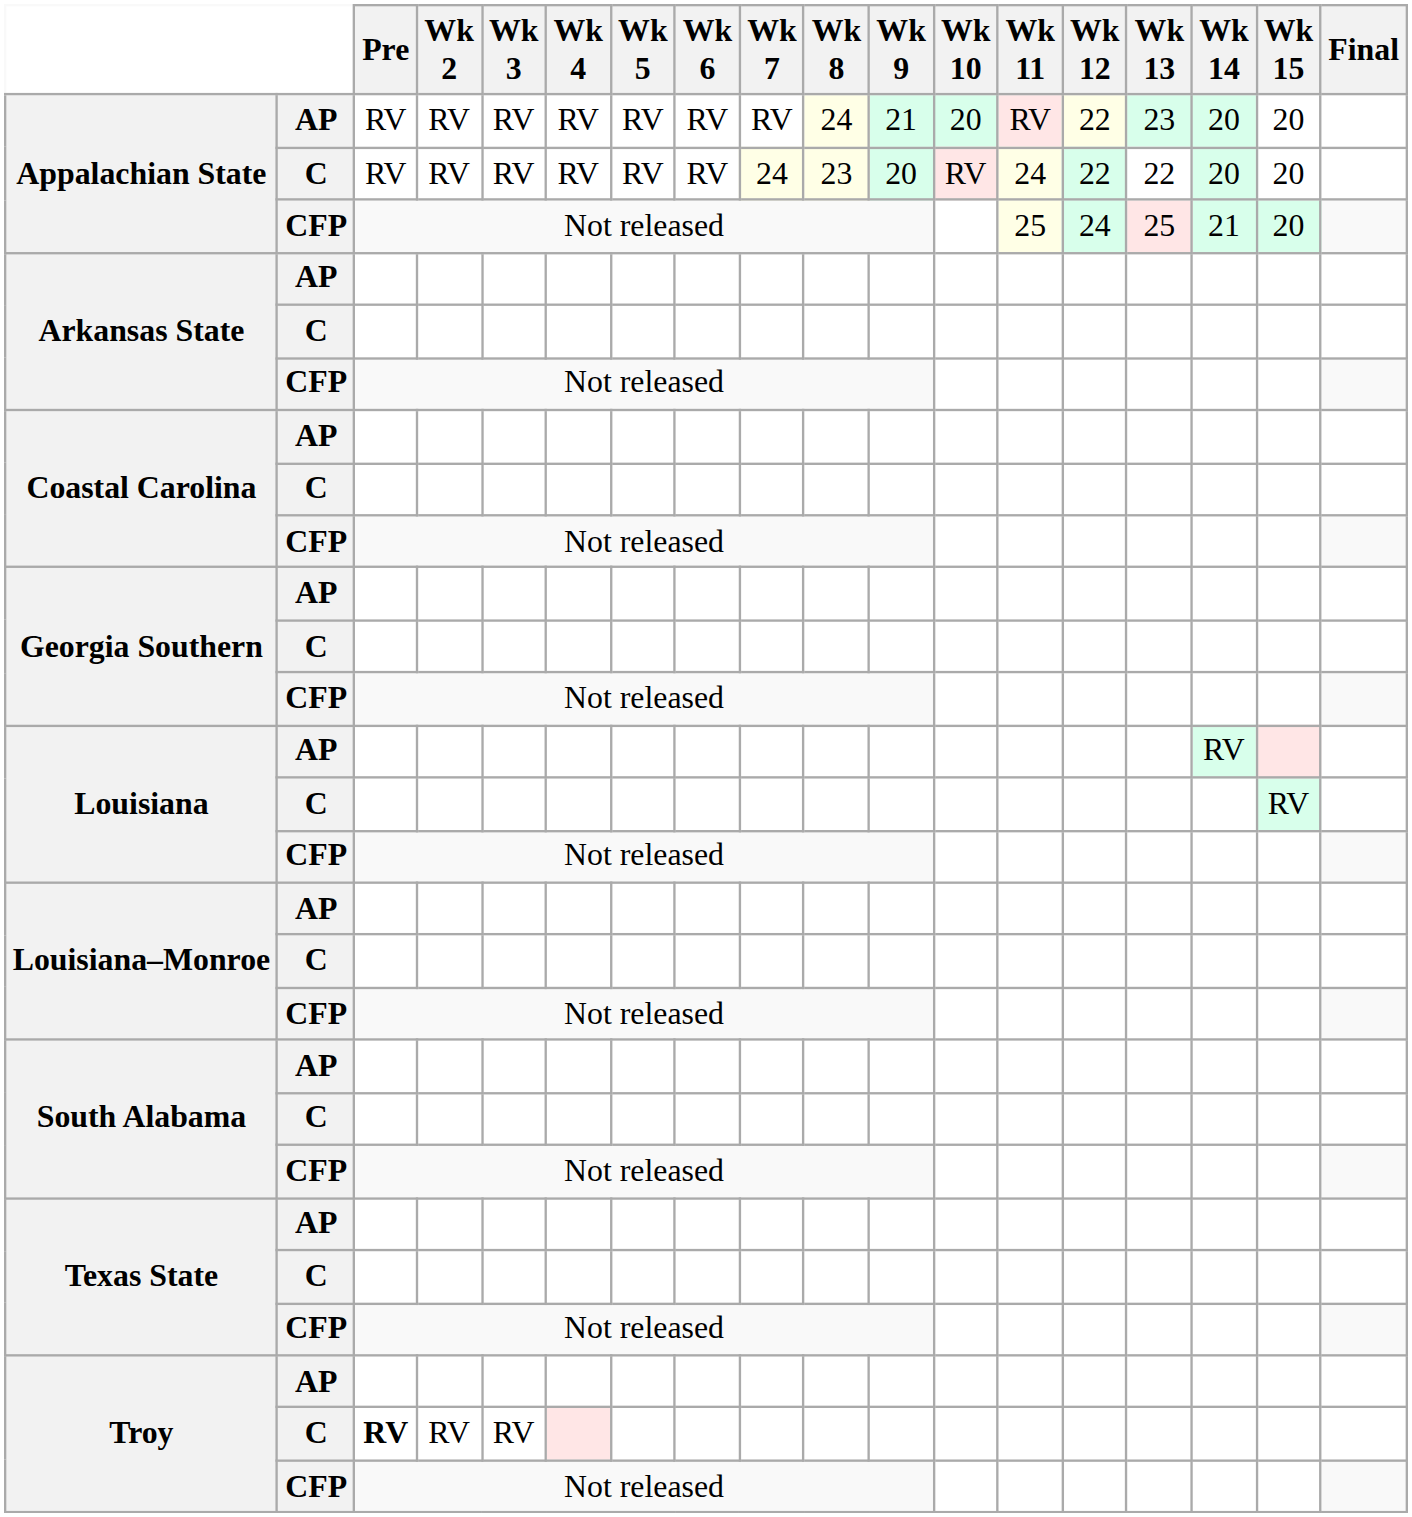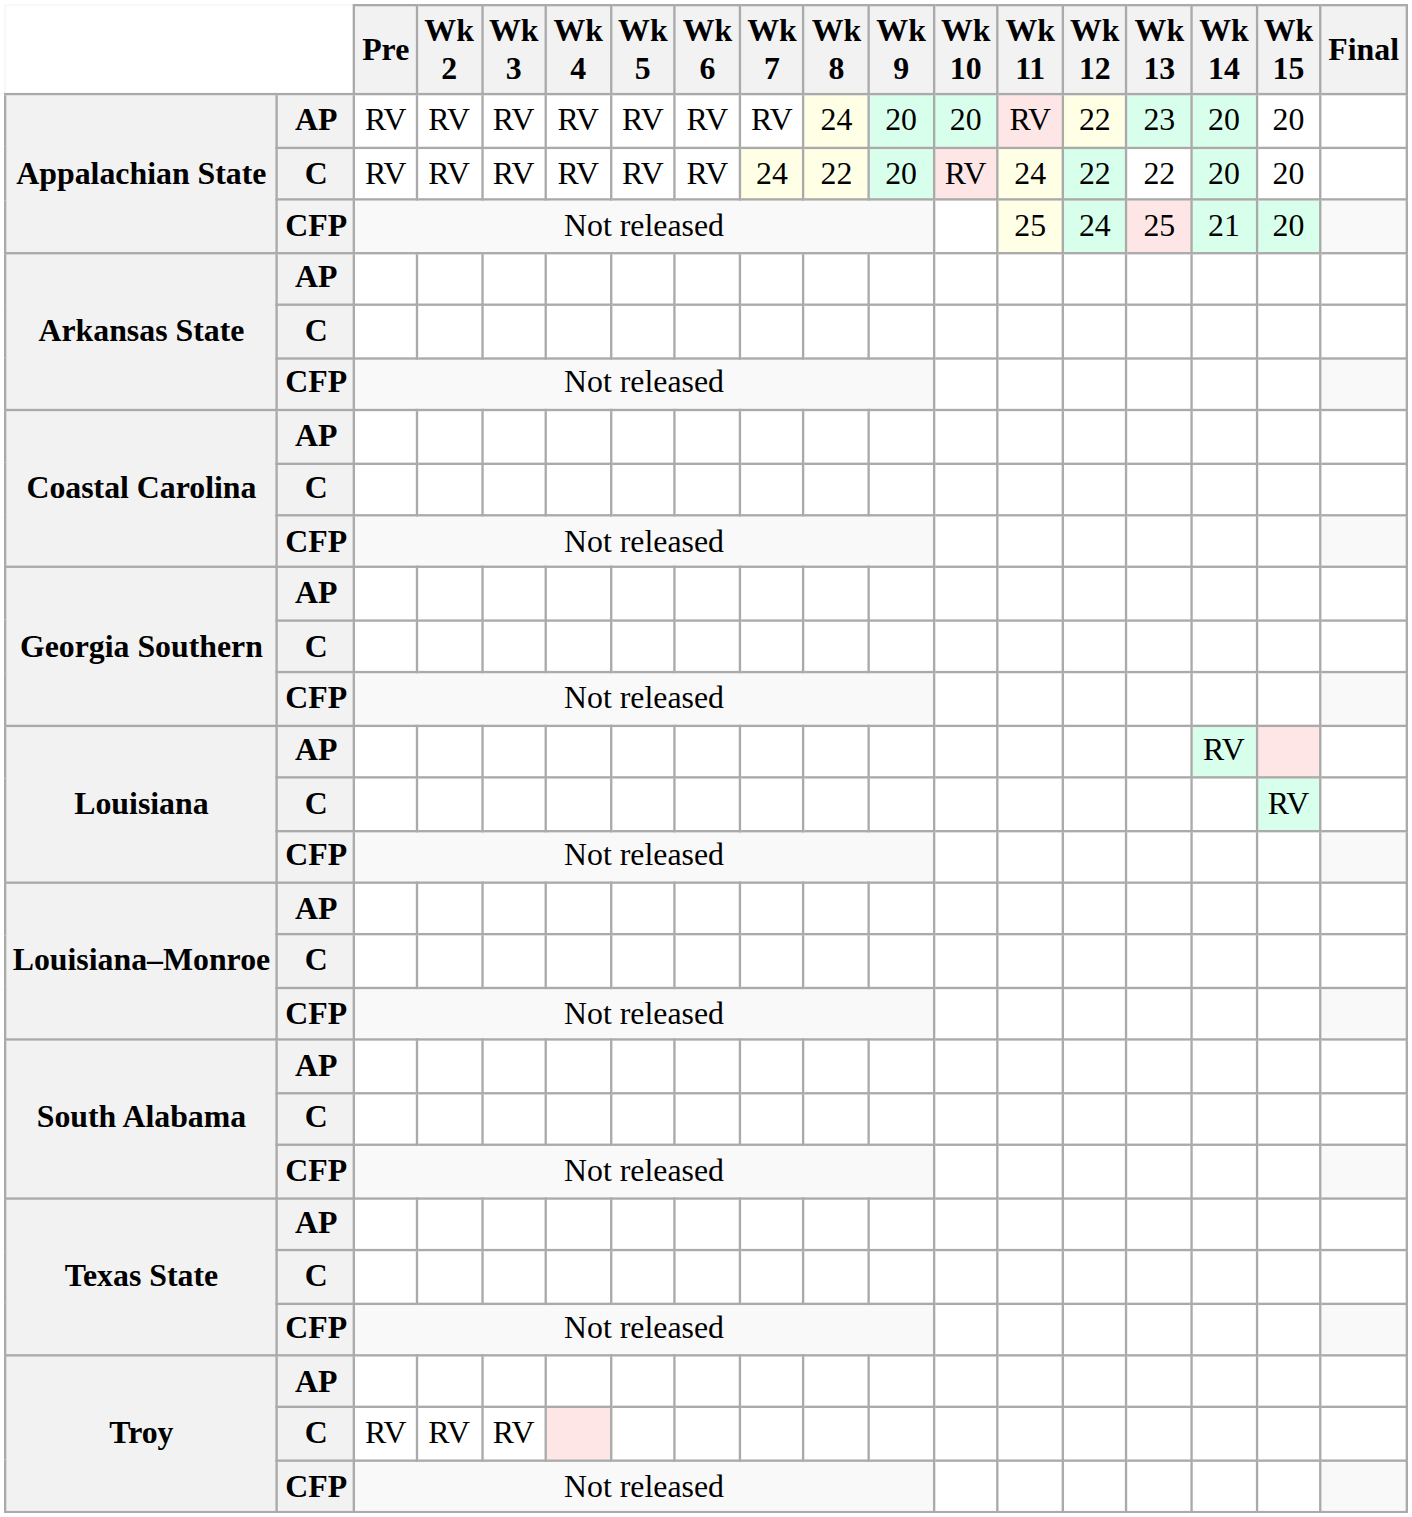(901, 120) 21 -> (901, 120) 20
(837, 172) 23 -> (837, 172) 22
(386, 1432) bold -> (386, 1432) normal
